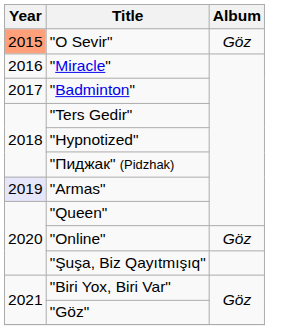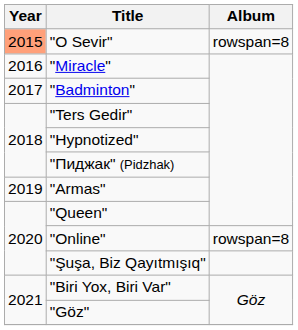(237, 41) Göz -> (251, 41) rowspan=8
(25, 189) lavender background -> (25, 189) no background
(237, 238) Göz -> (251, 238) rowspan=8
